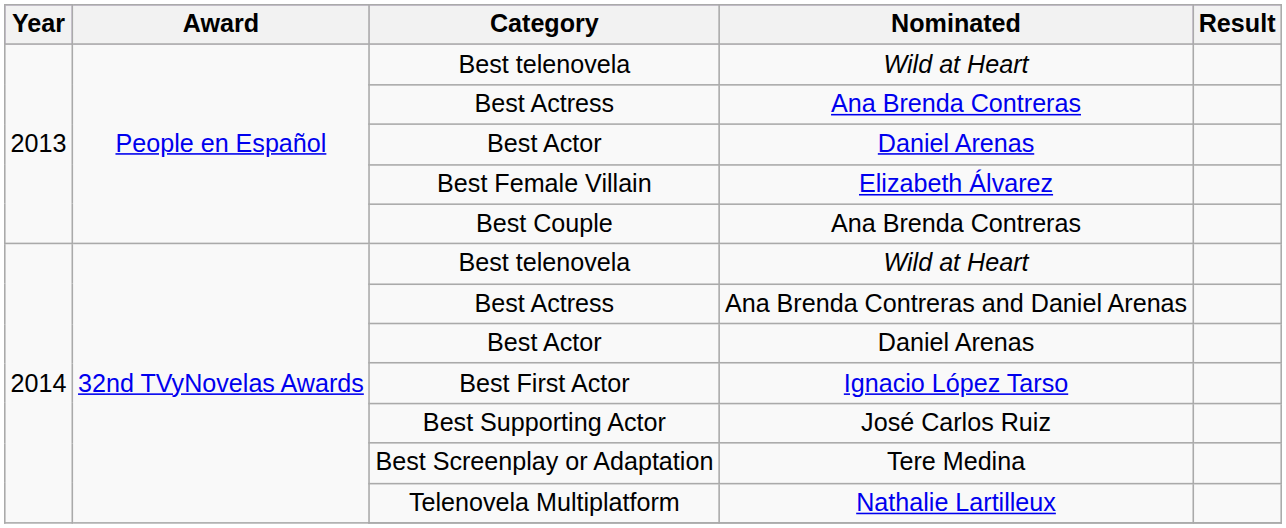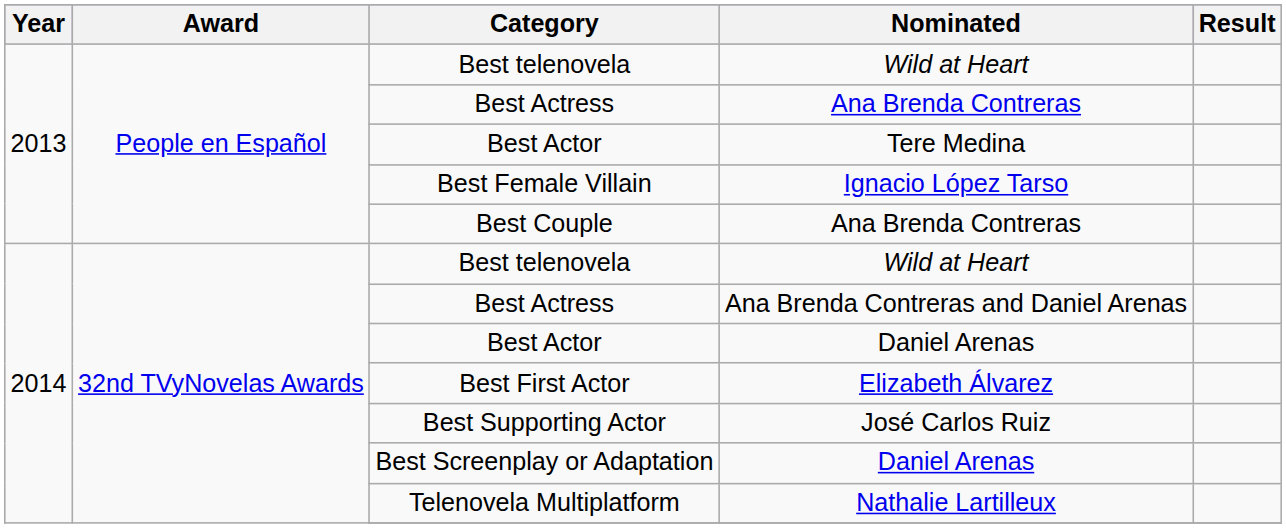(956, 143) Daniel Arenas -> (956, 143) Tere Medina
(956, 183) Elizabeth Álvarez -> (956, 183) Ignacio López Tarso
(956, 382) Ignacio López Tarso -> (956, 382) Elizabeth Álvarez
(956, 462) Tere Medina -> (956, 462) Daniel Arenas
